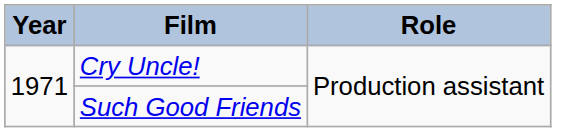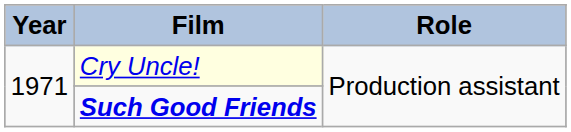(140, 66) no background -> (140, 66) lightyellow background
(190, 107) normal -> (198, 107) bold
